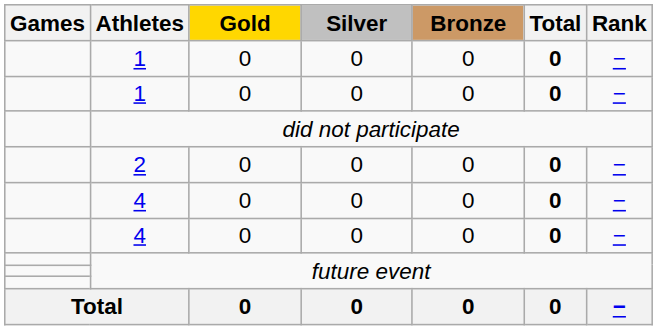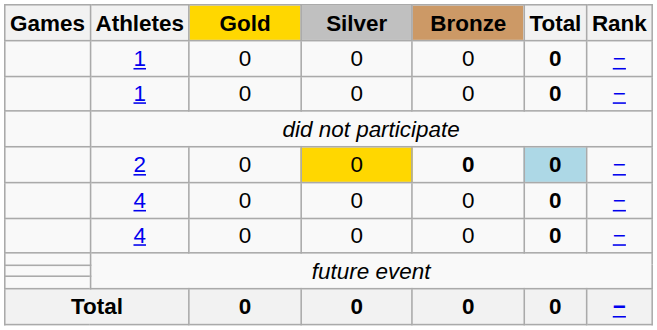(357, 165) no background -> (357, 165) gold background
(468, 165) normal -> (468, 165) bold
(555, 165) no background -> (555, 165) lightblue background
